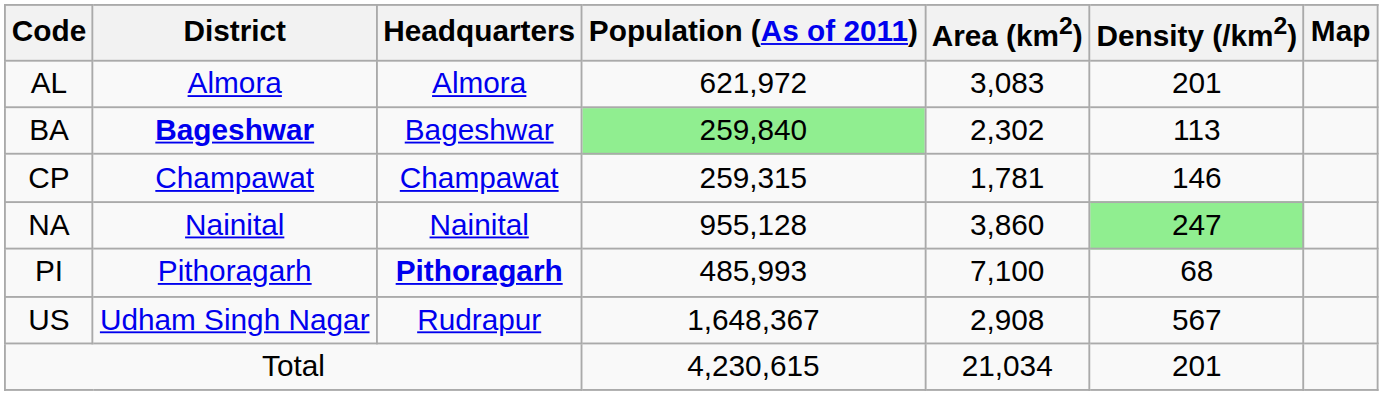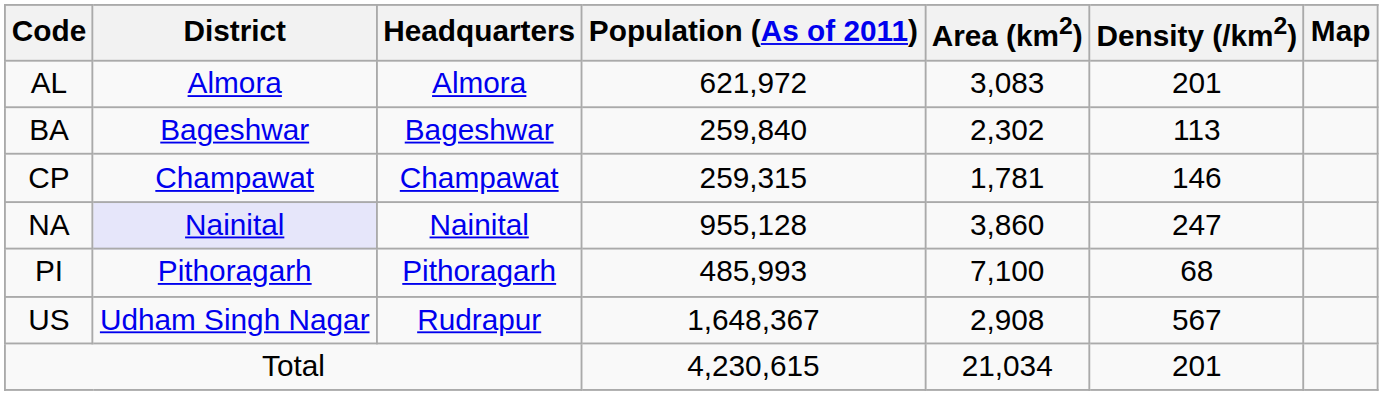(235, 130) bold -> (235, 130) normal
(753, 130) lightgreen background -> (753, 130) no background
(235, 224) no background -> (235, 224) lavender background
(1197, 224) lightgreen background -> (1197, 224) no background
(479, 272) bold -> (479, 272) normal
